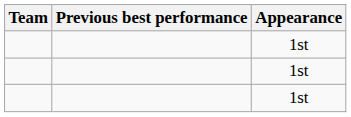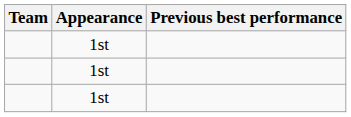columns swapped: (299, 17) <-> (152, 17)
